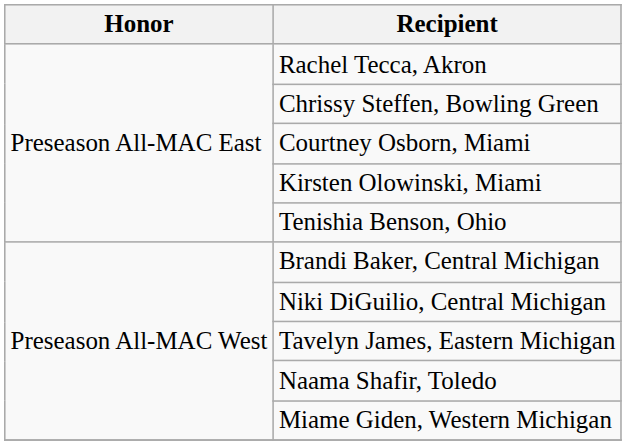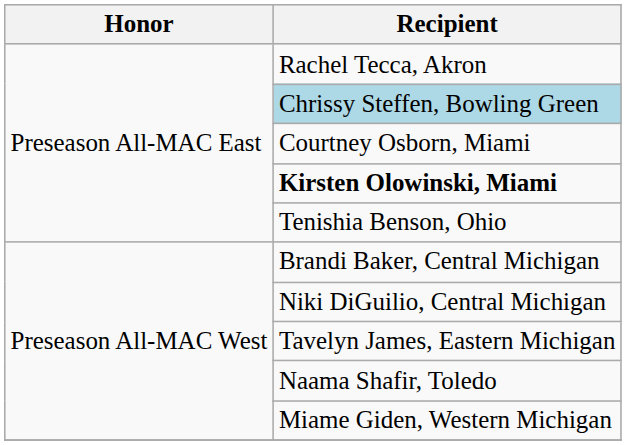(439, 103) no background -> (439, 103) lightblue background
(410, 182) normal -> (418, 182) bold
